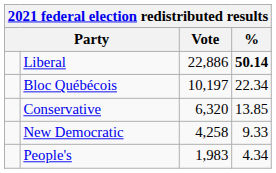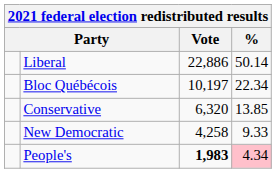(252, 62) bold -> (252, 62) normal
(212, 156) normal -> (212, 156) bold
(255, 156) no background -> (255, 156) pink background
